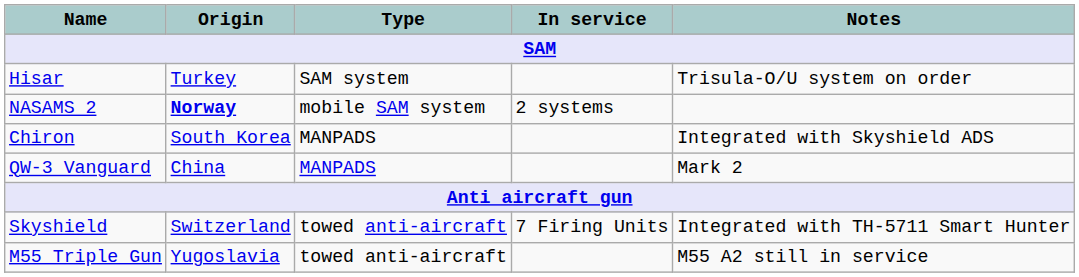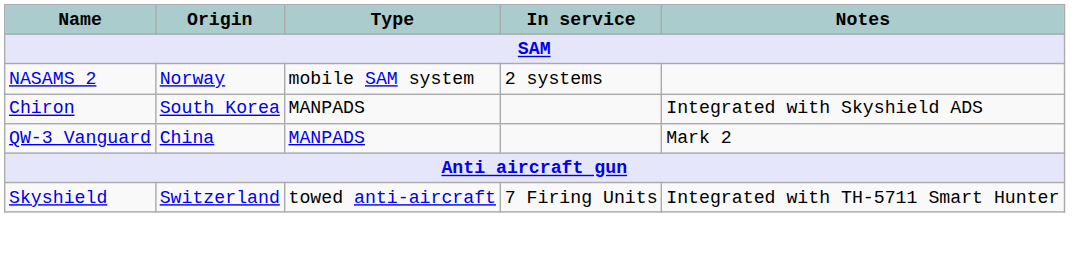- row: (36, 79)
(203, 109) bold -> (192, 79) normal
- row: (85, 257)
